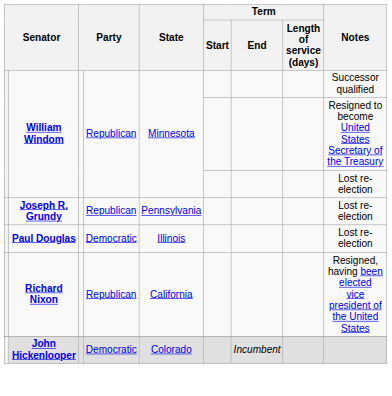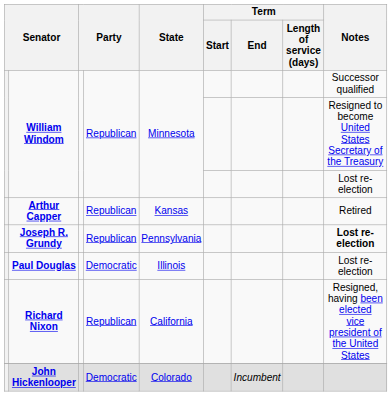+ row: (44, 211)
(355, 211) normal -> (355, 238) bold
